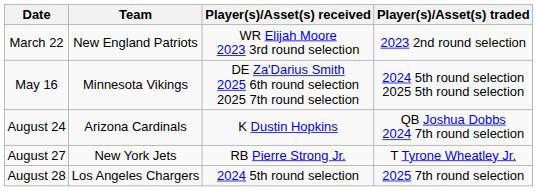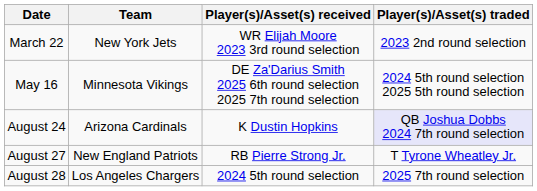(135, 42) New England Patriots -> (135, 42) New York Jets
(453, 127) no background -> (453, 127) lavender background
(135, 155) New York Jets -> (135, 155) New England Patriots
